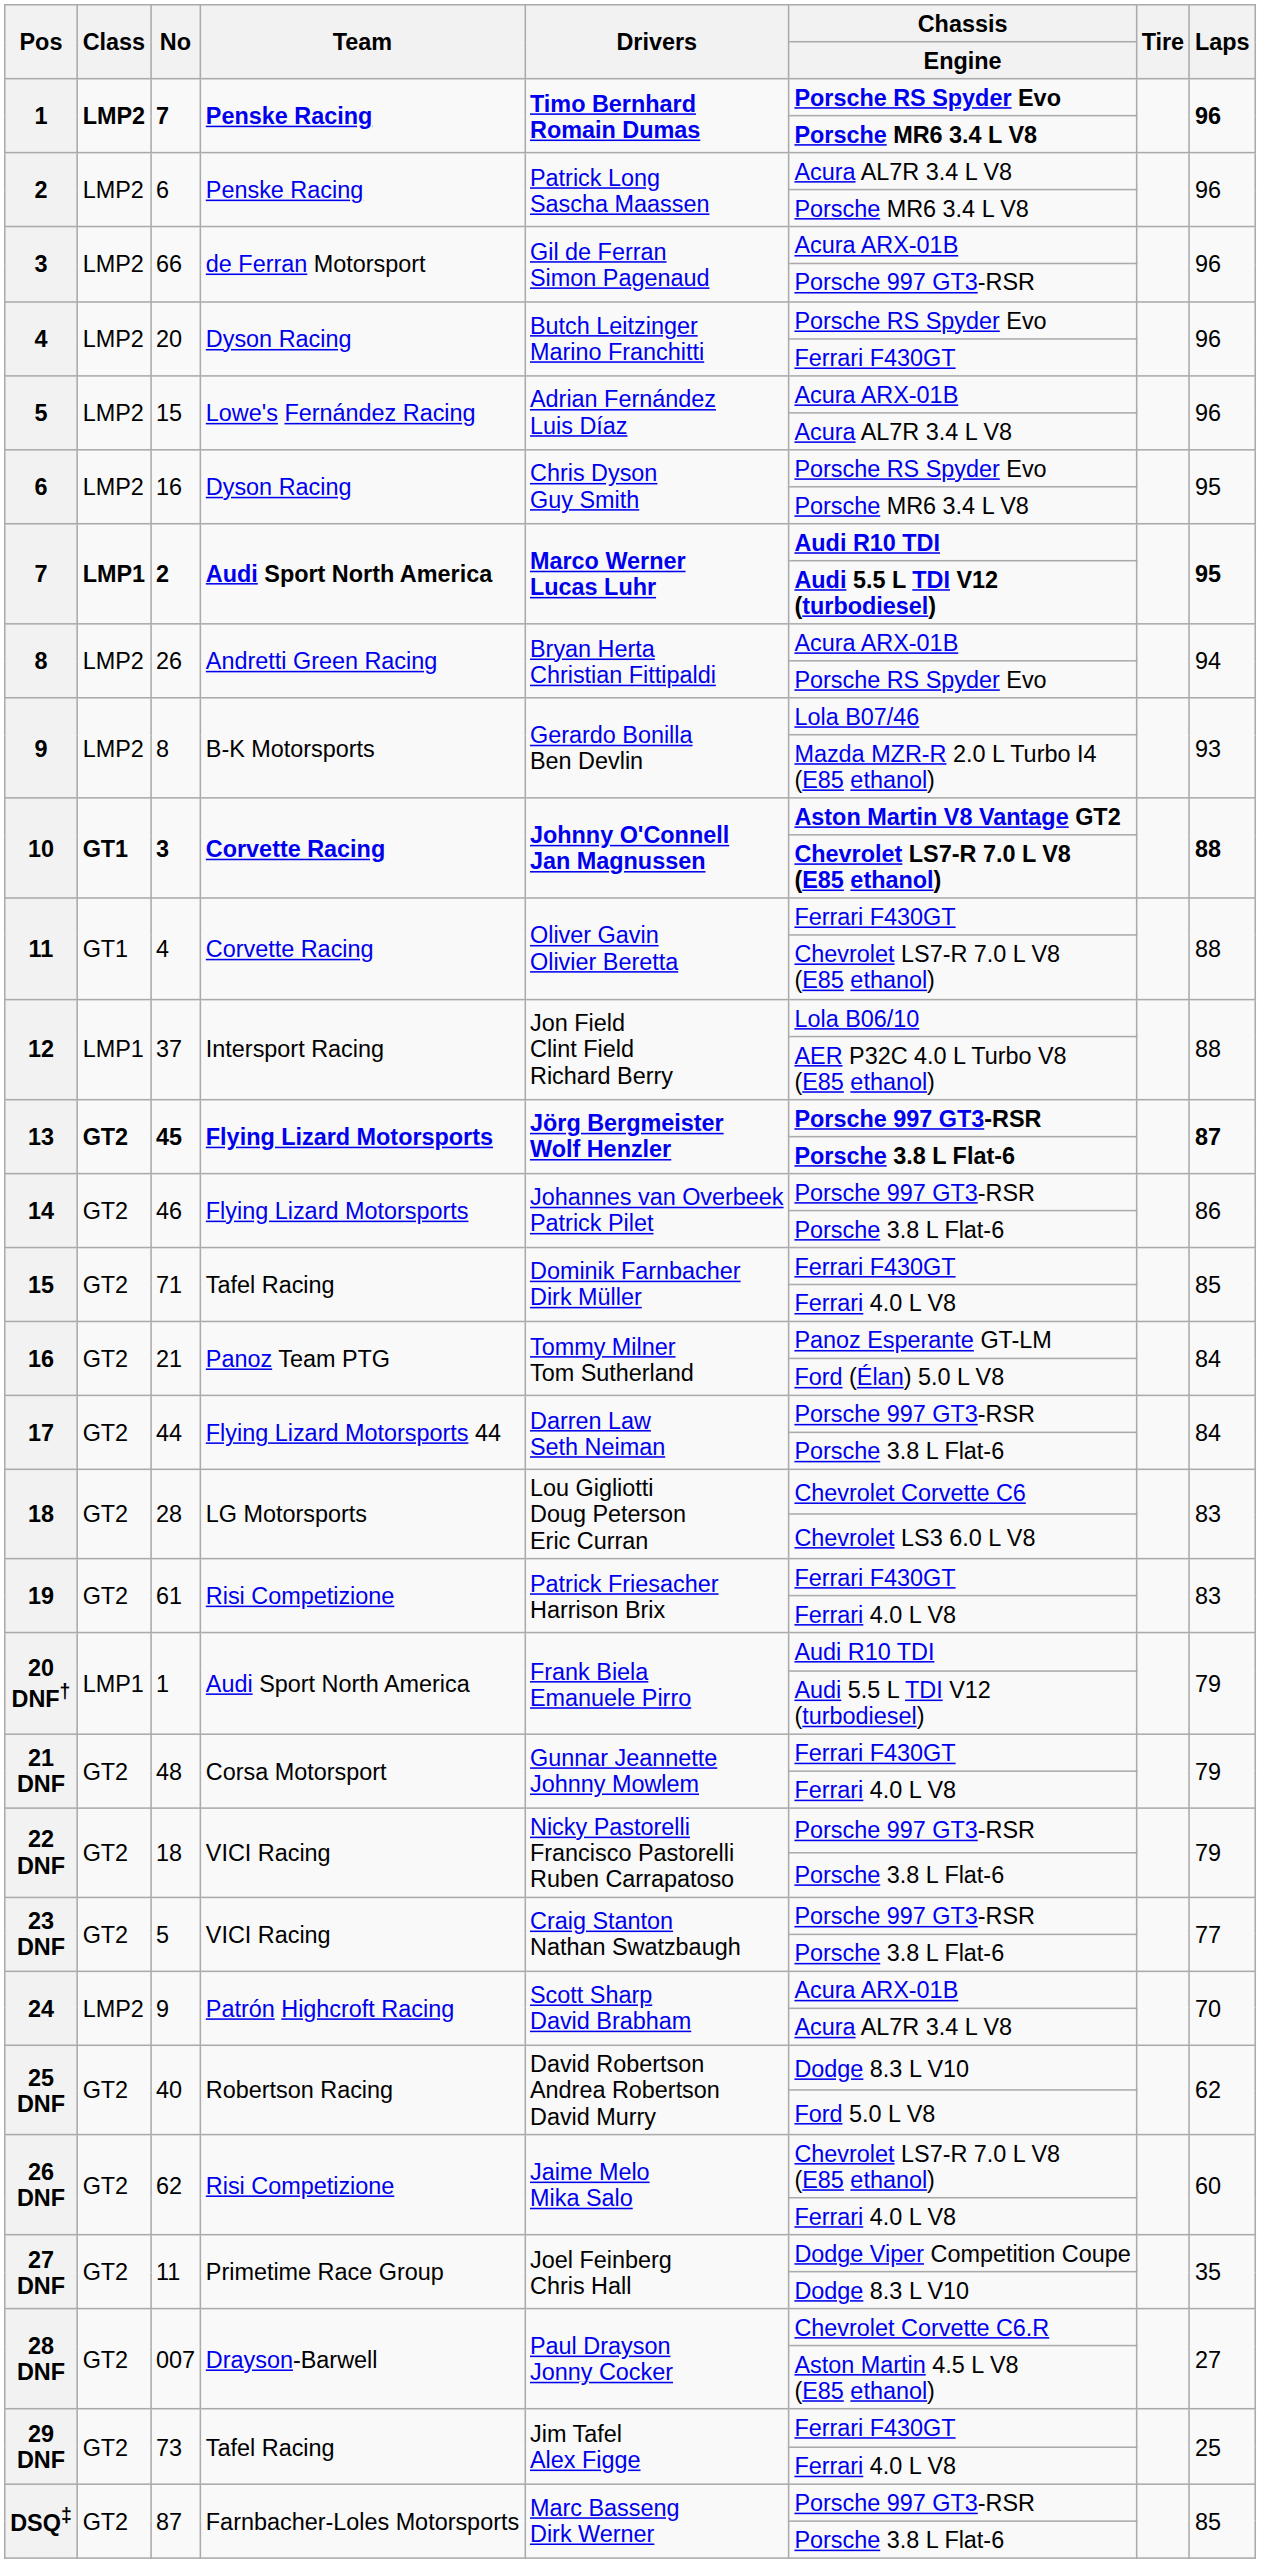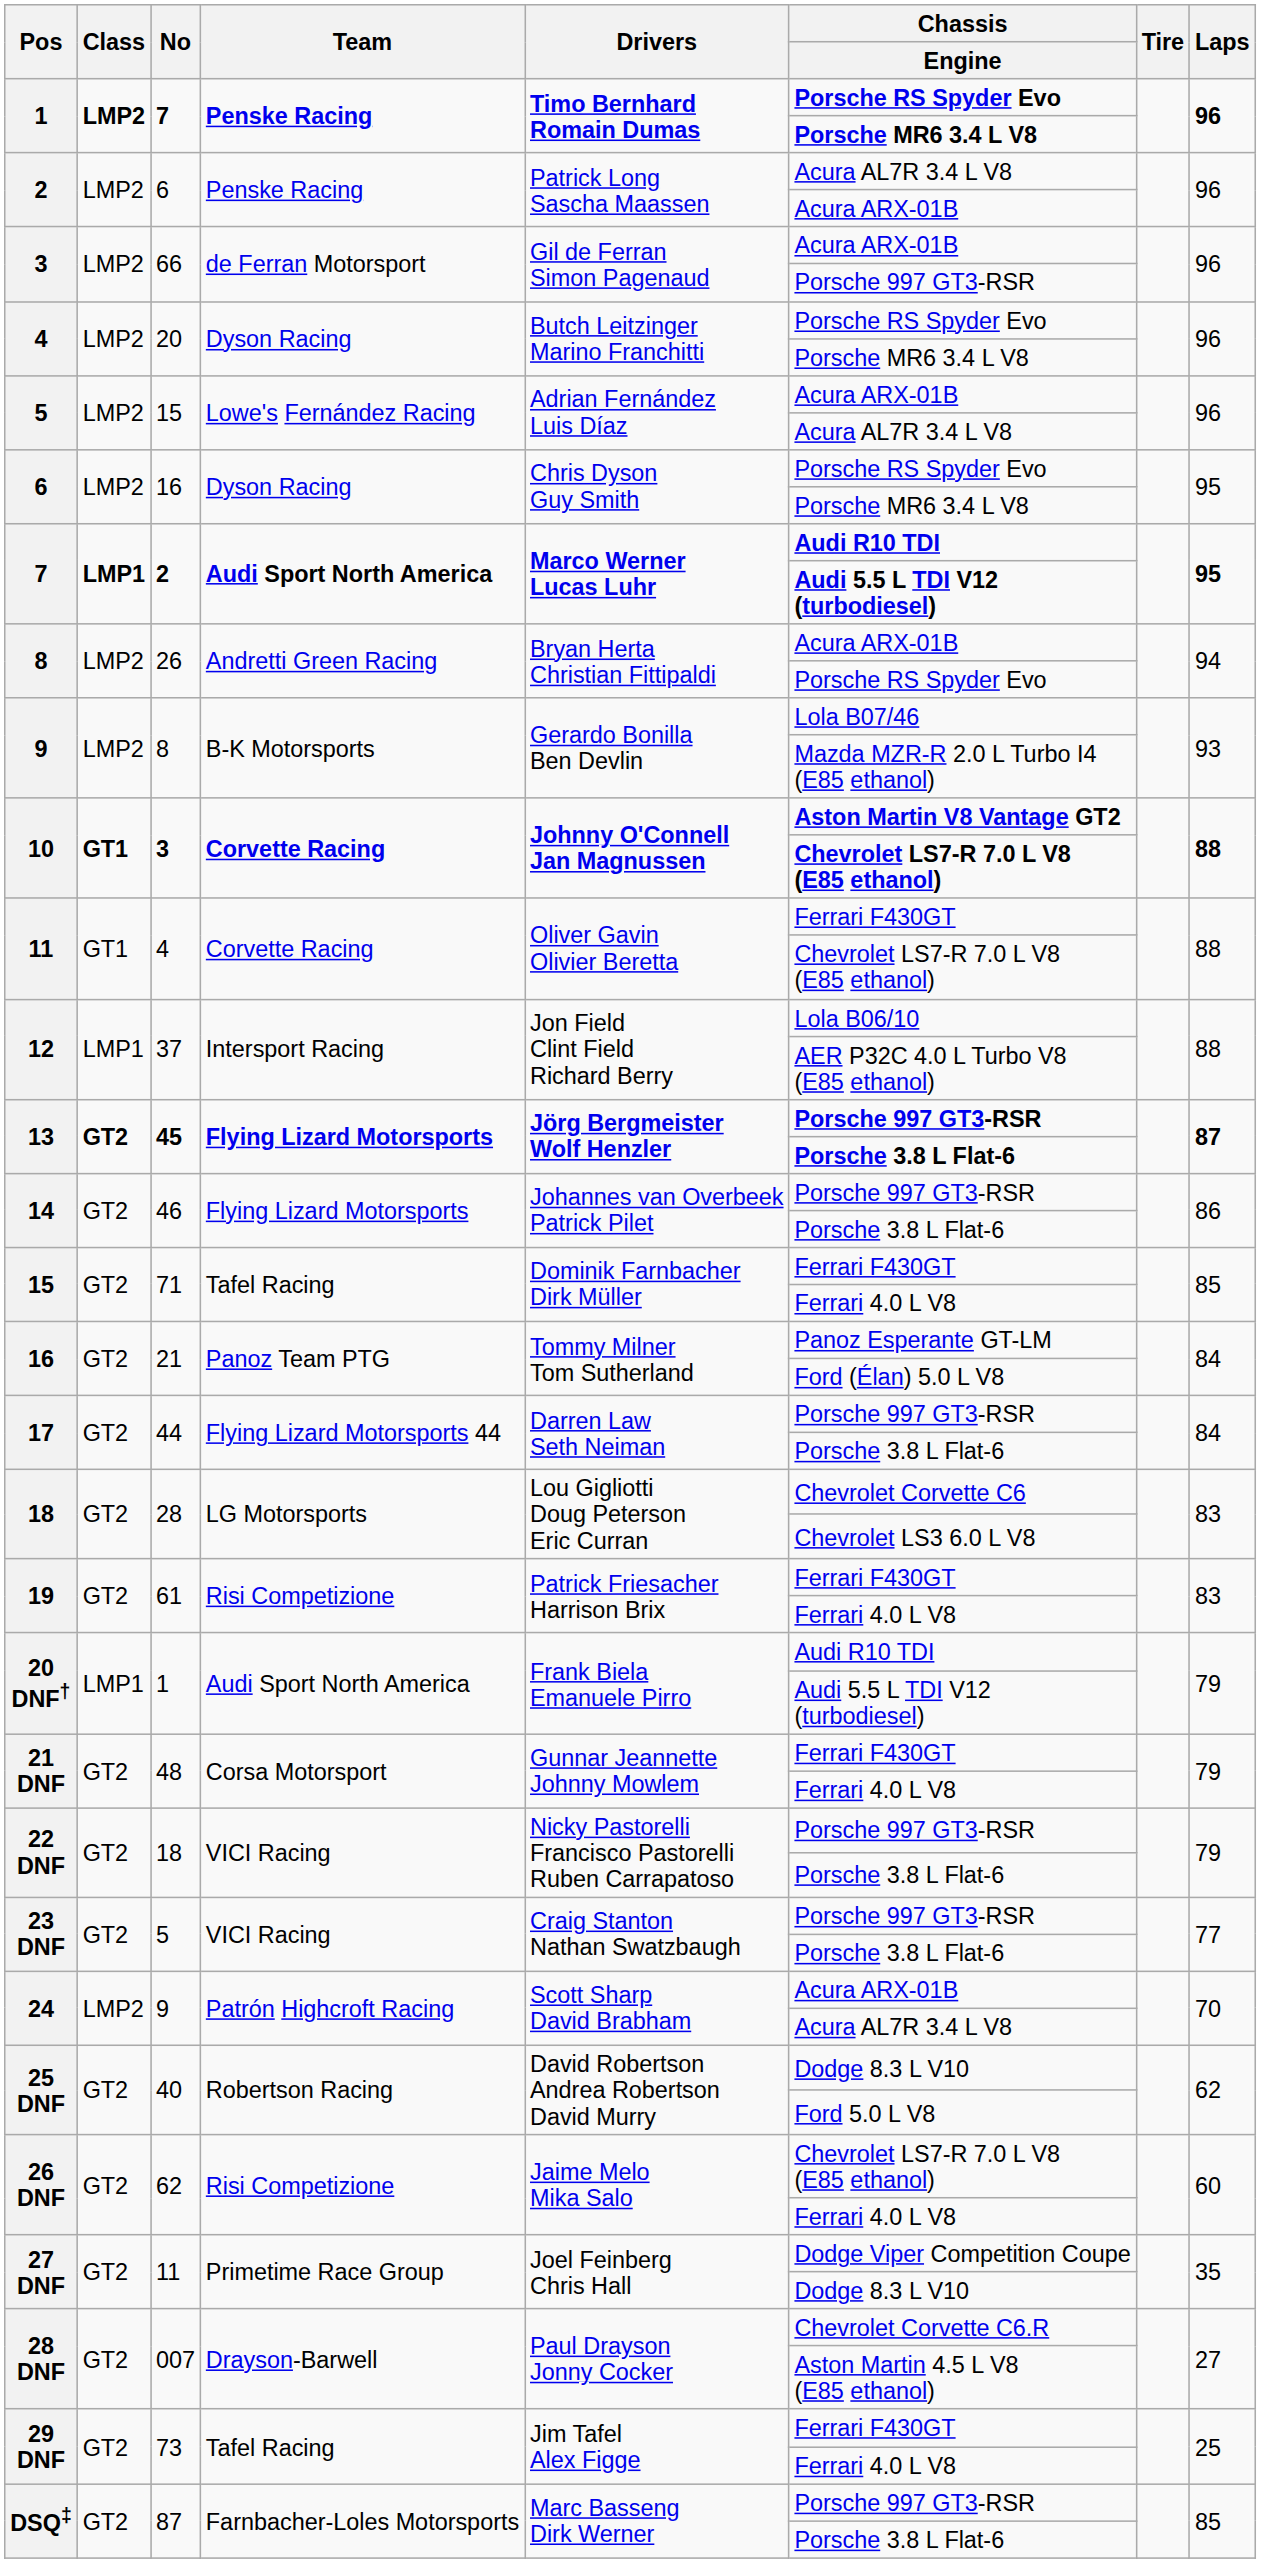(912, 209) Porsche MR6 3.4 L V8 -> (876, 209) Acura ARX-01B
(875, 357) Ferrari F430GT -> (912, 357) Porsche MR6 3.4 L V8
